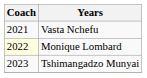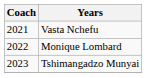(18, 47) lightyellow background -> (18, 47) no background
